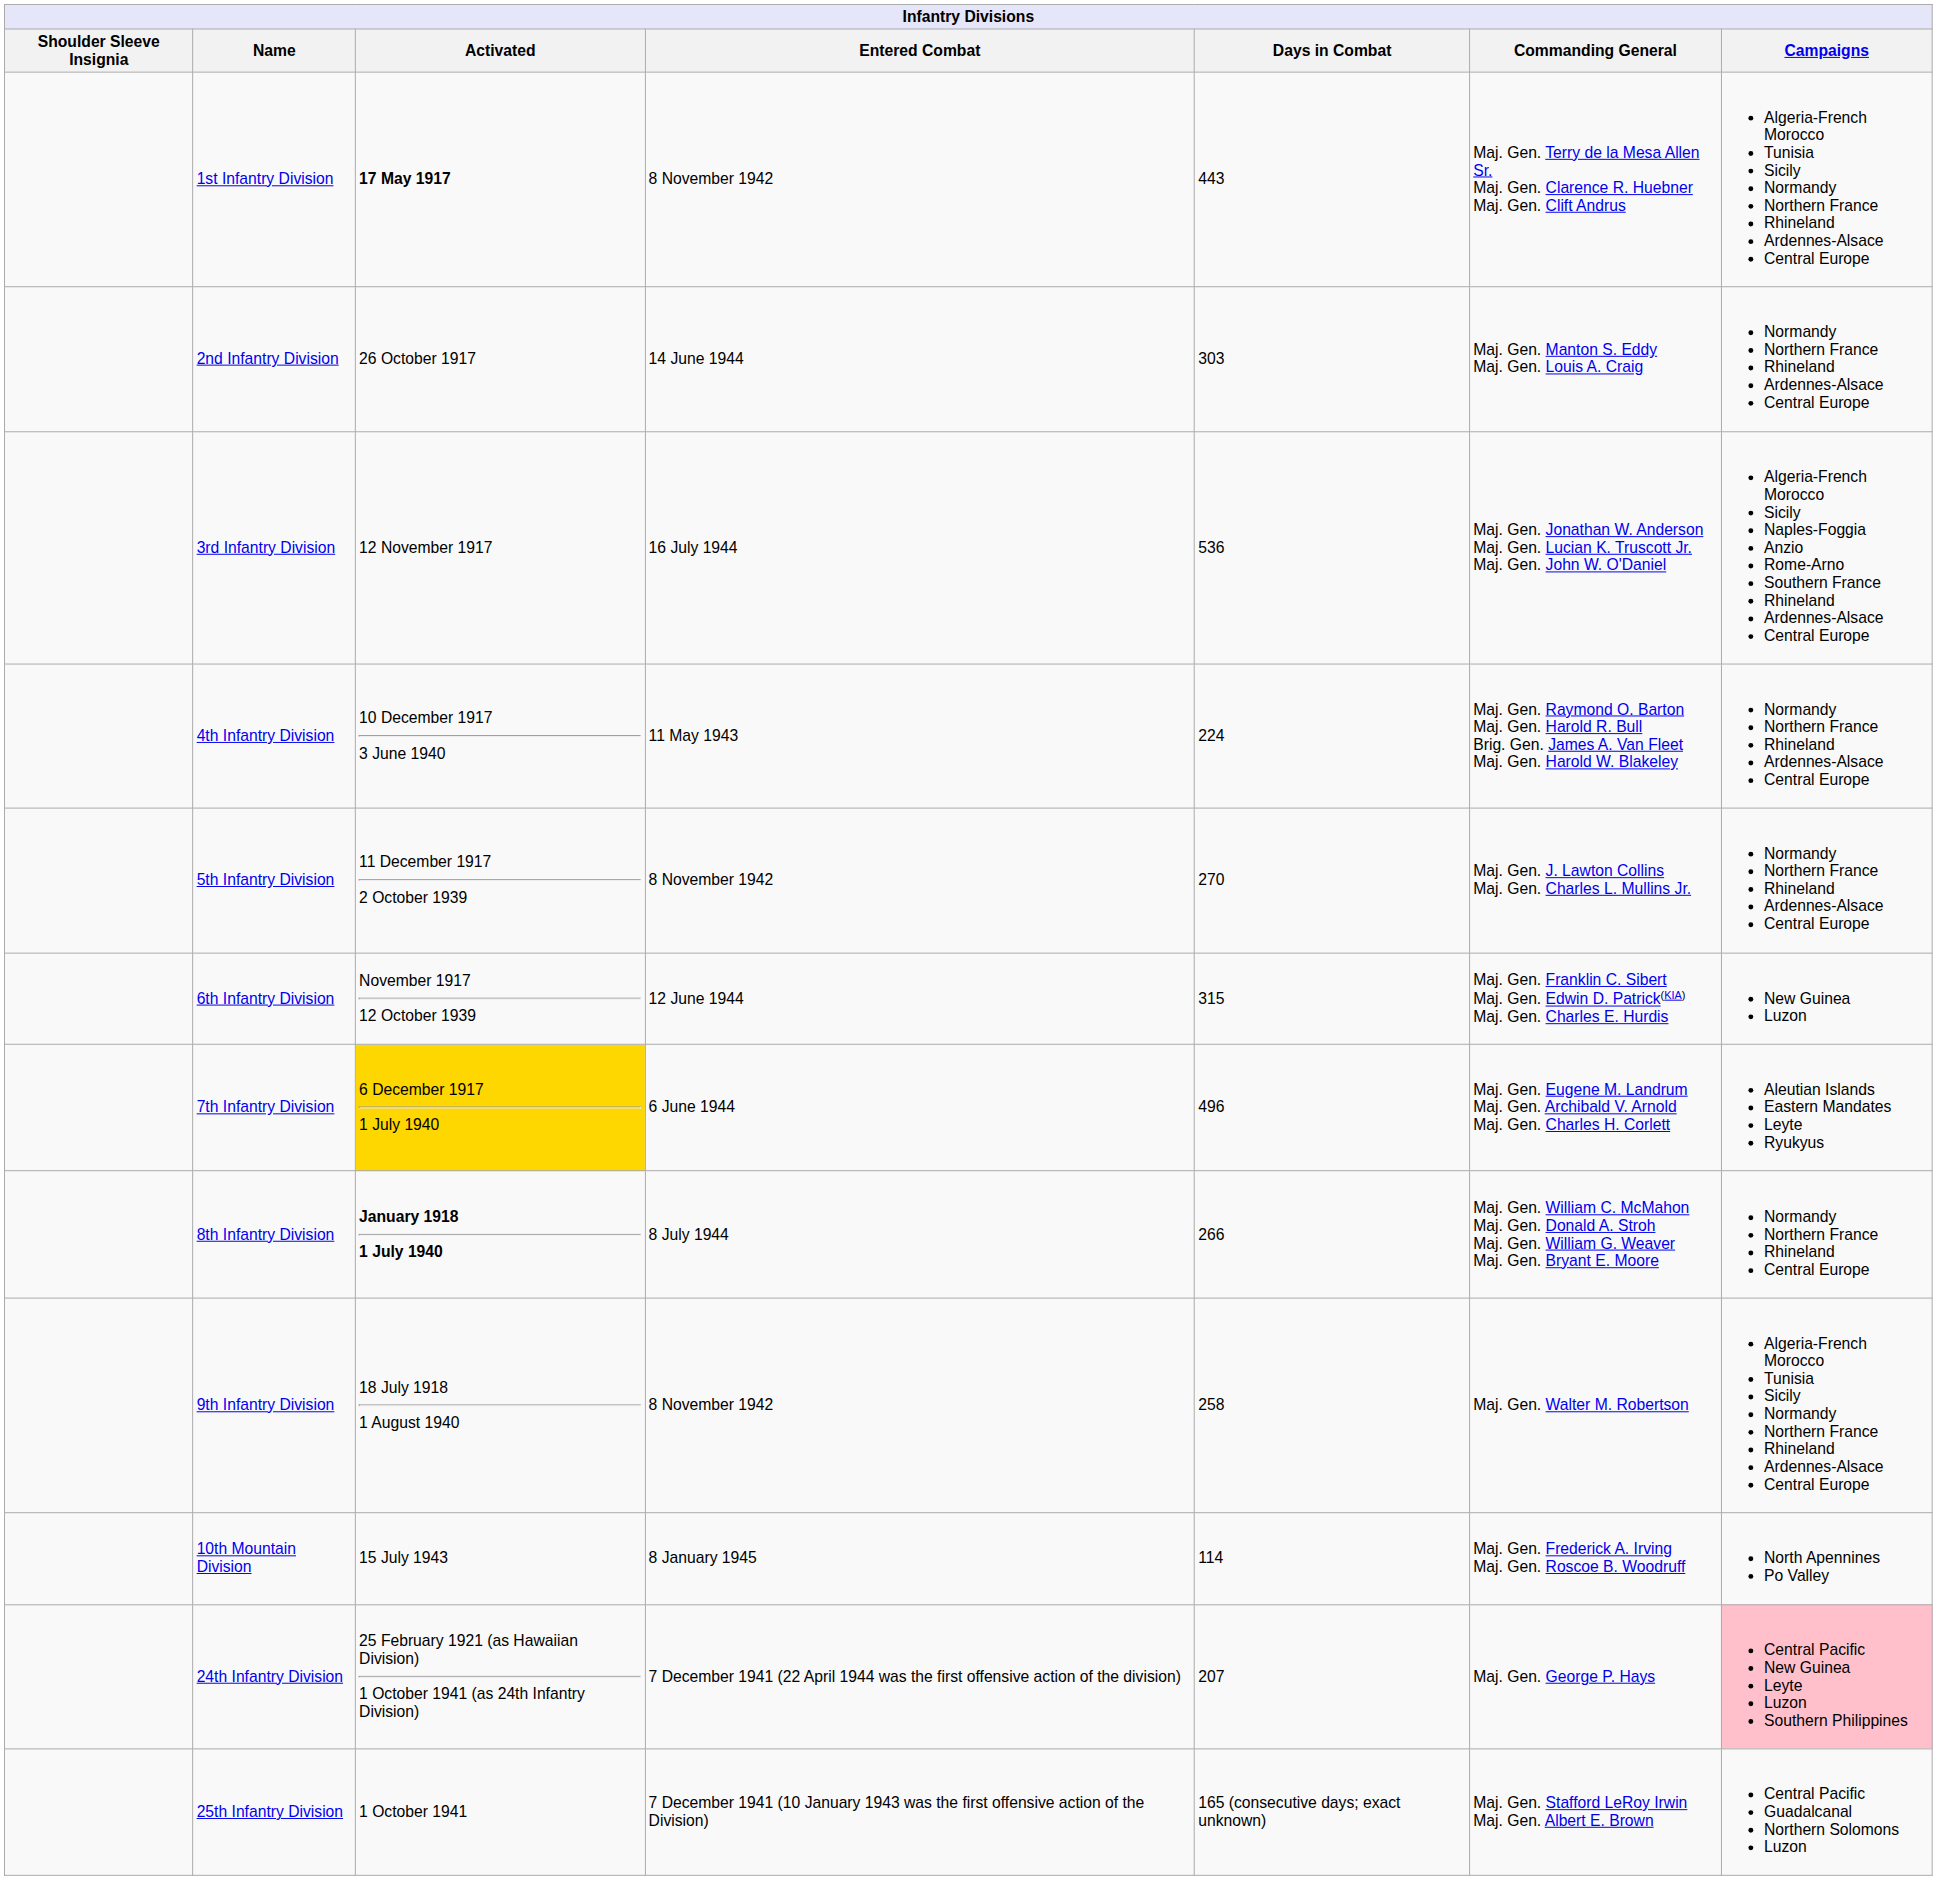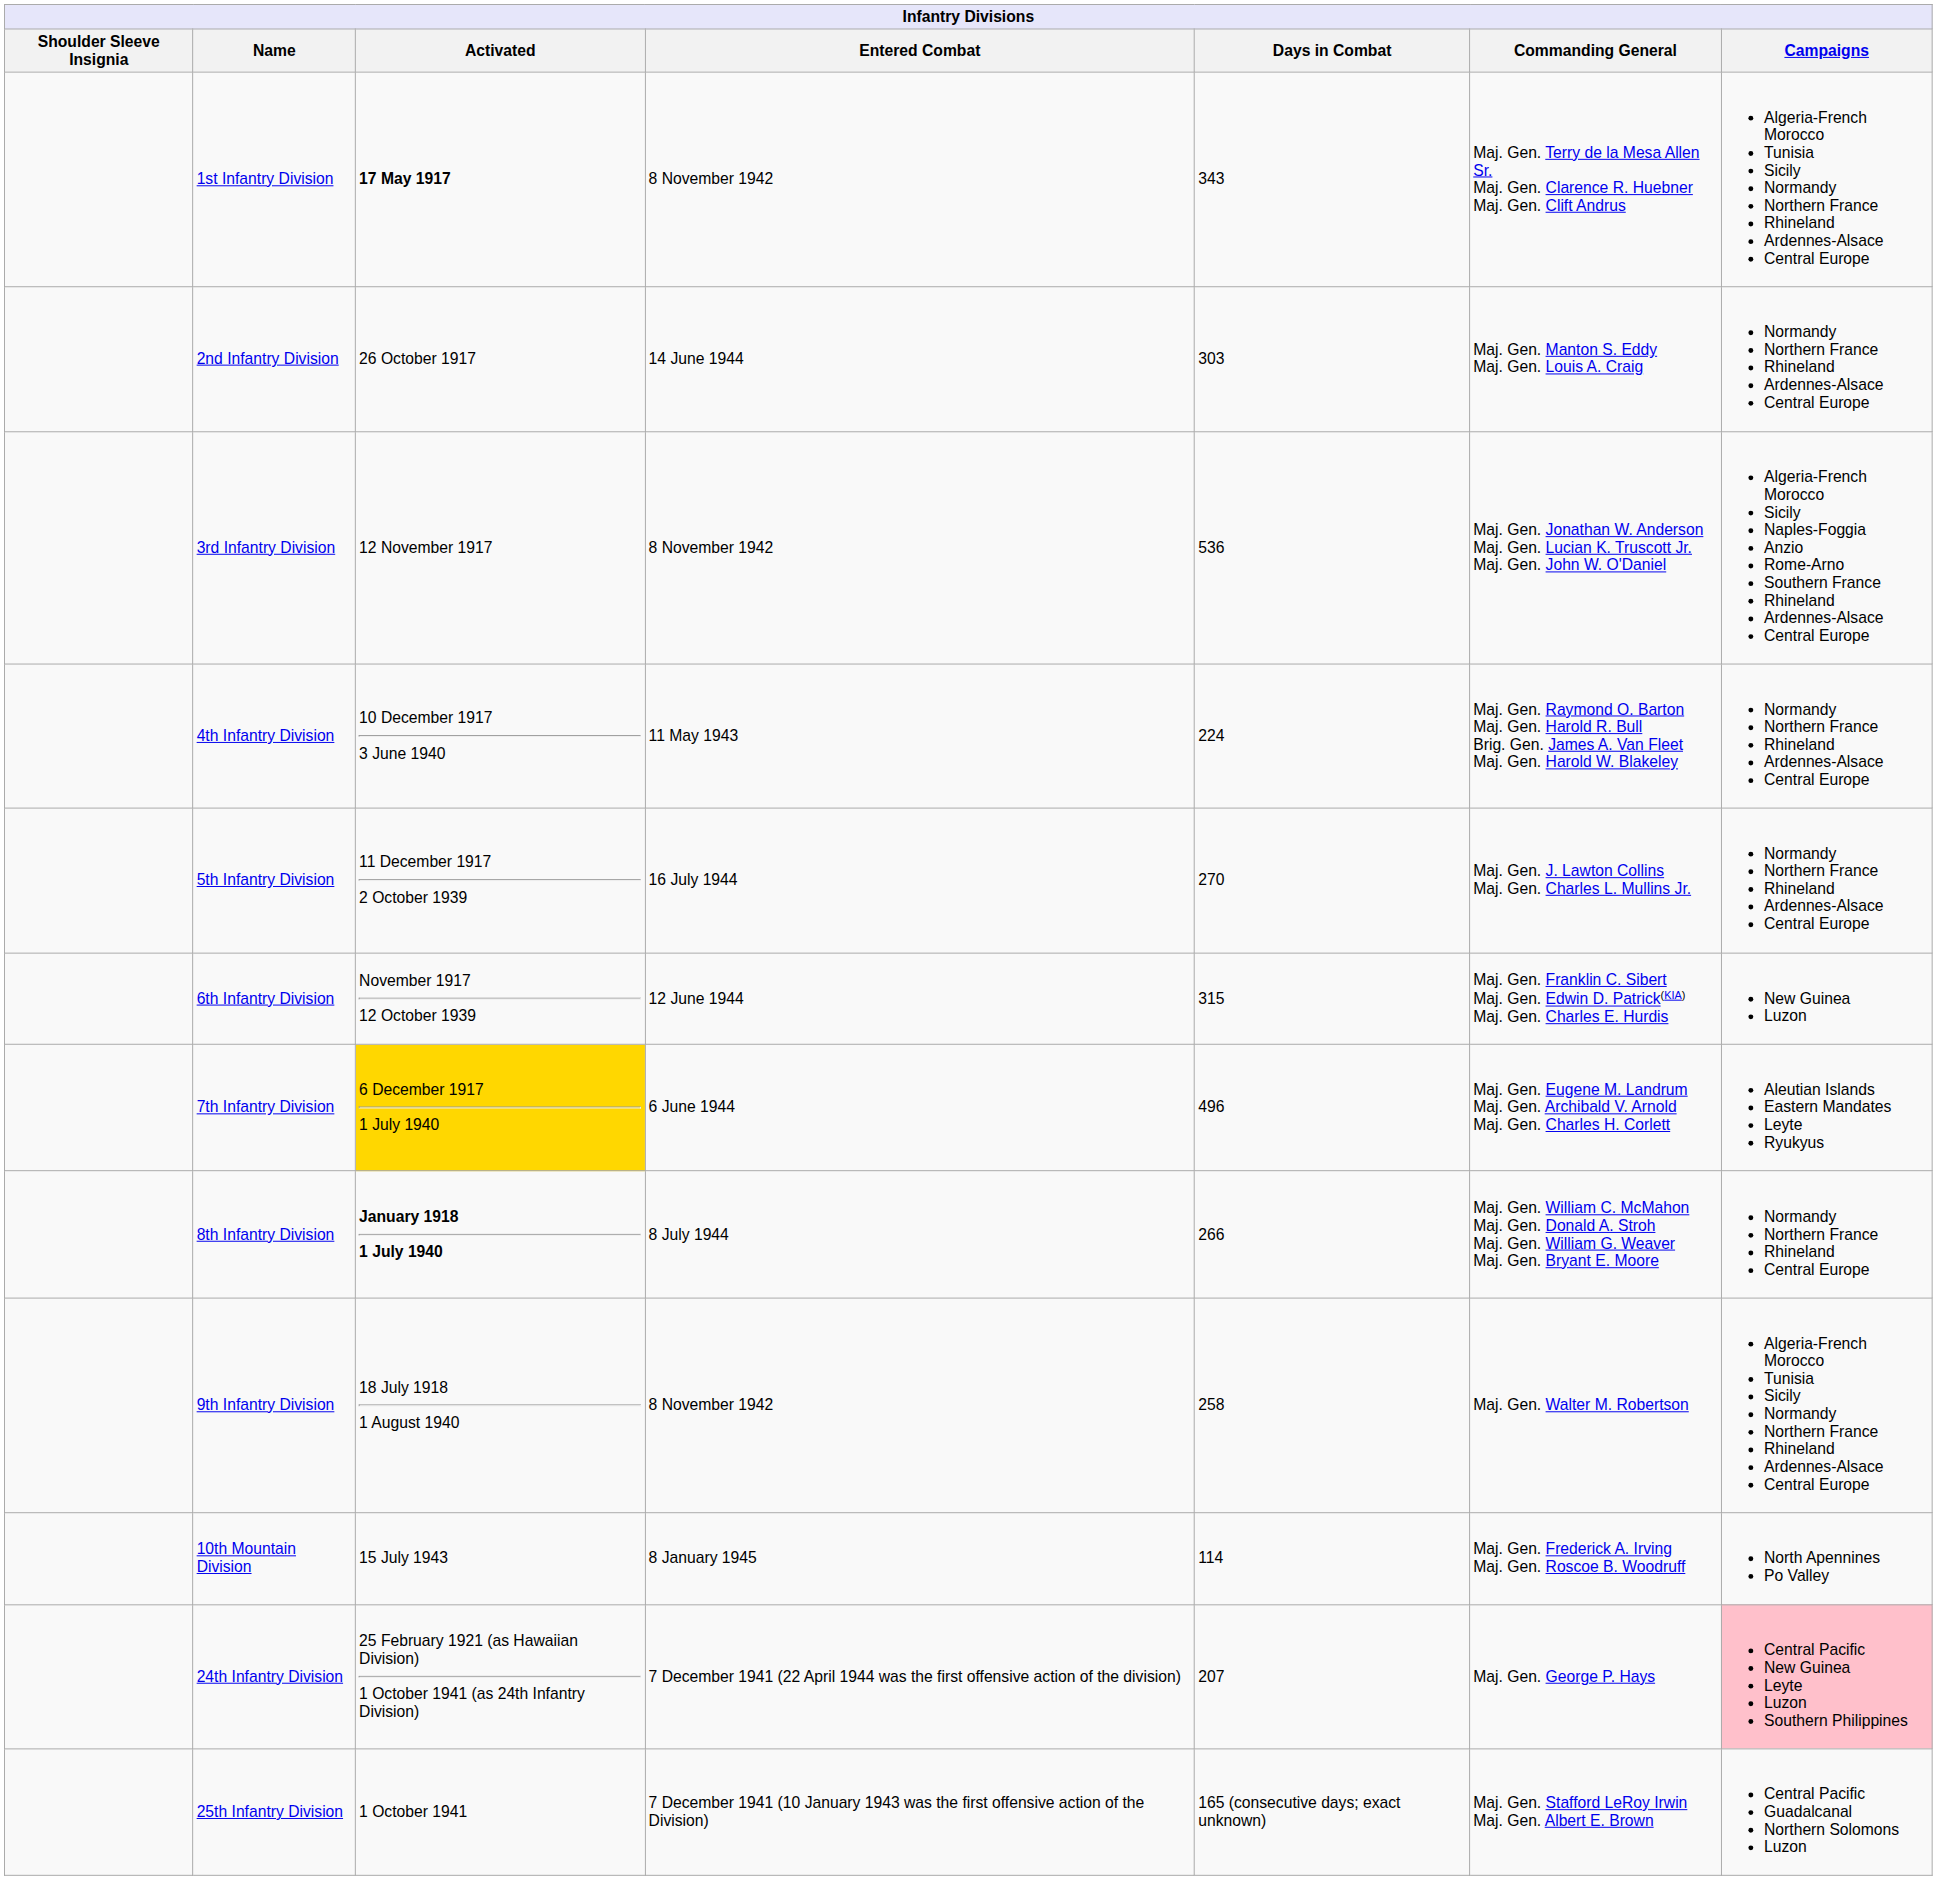(1211, 179) 443 -> (1211, 179) 343
(693, 547) 16 July 1944 -> (711, 547) 8 November 1942
(711, 880) 8 November 1942 -> (693, 880) 16 July 1944
